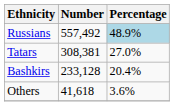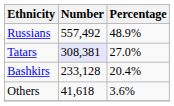(125, 33) lightblue background -> (125, 33) no background
(81, 52) no background -> (81, 52) lavender background
